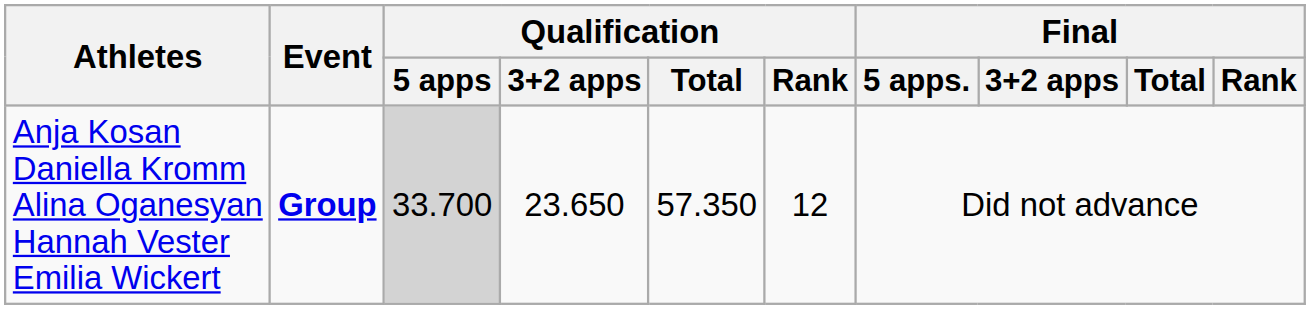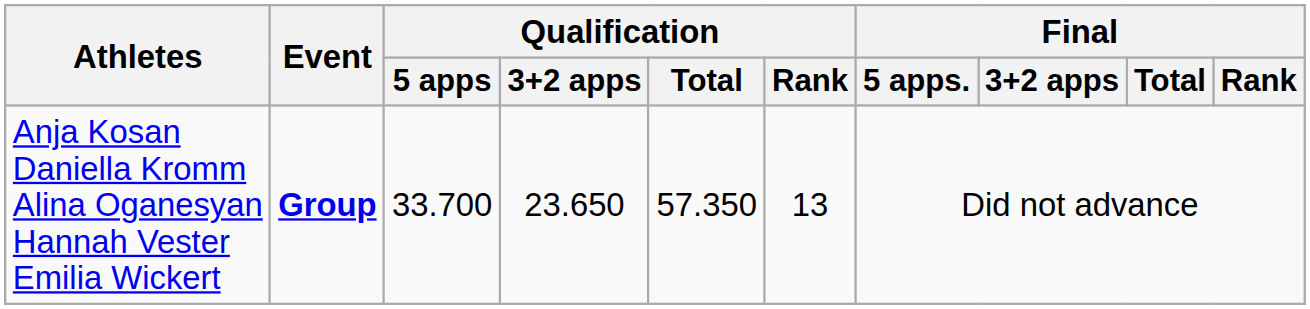(442, 205) lightgrey background -> (442, 205) no background
(810, 205) 12 -> (810, 205) 13
